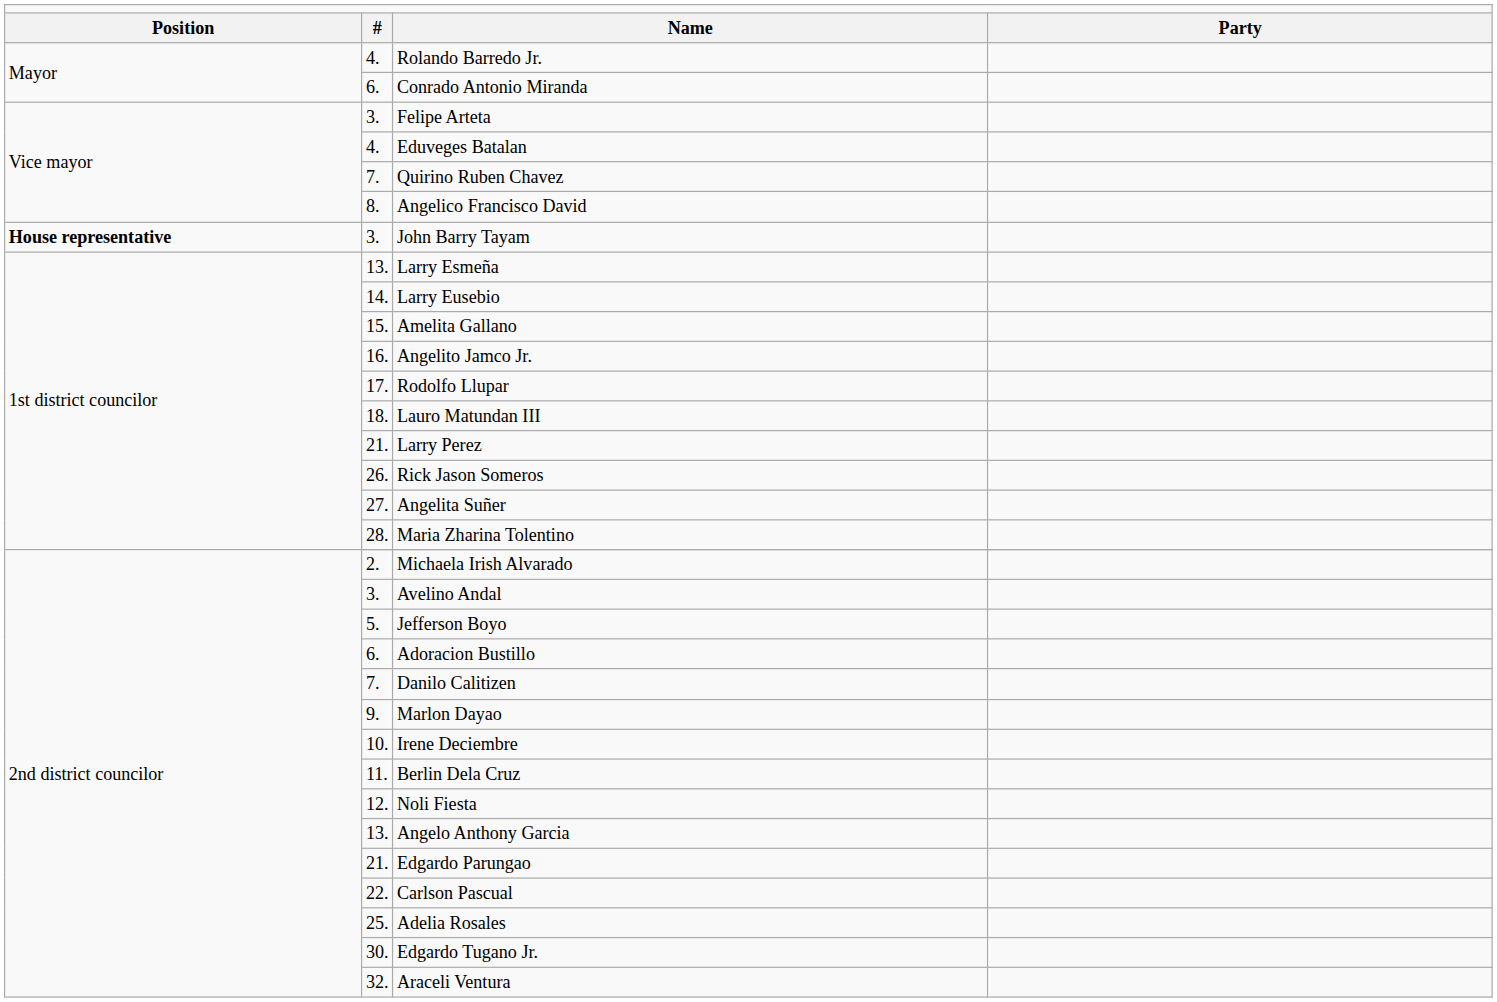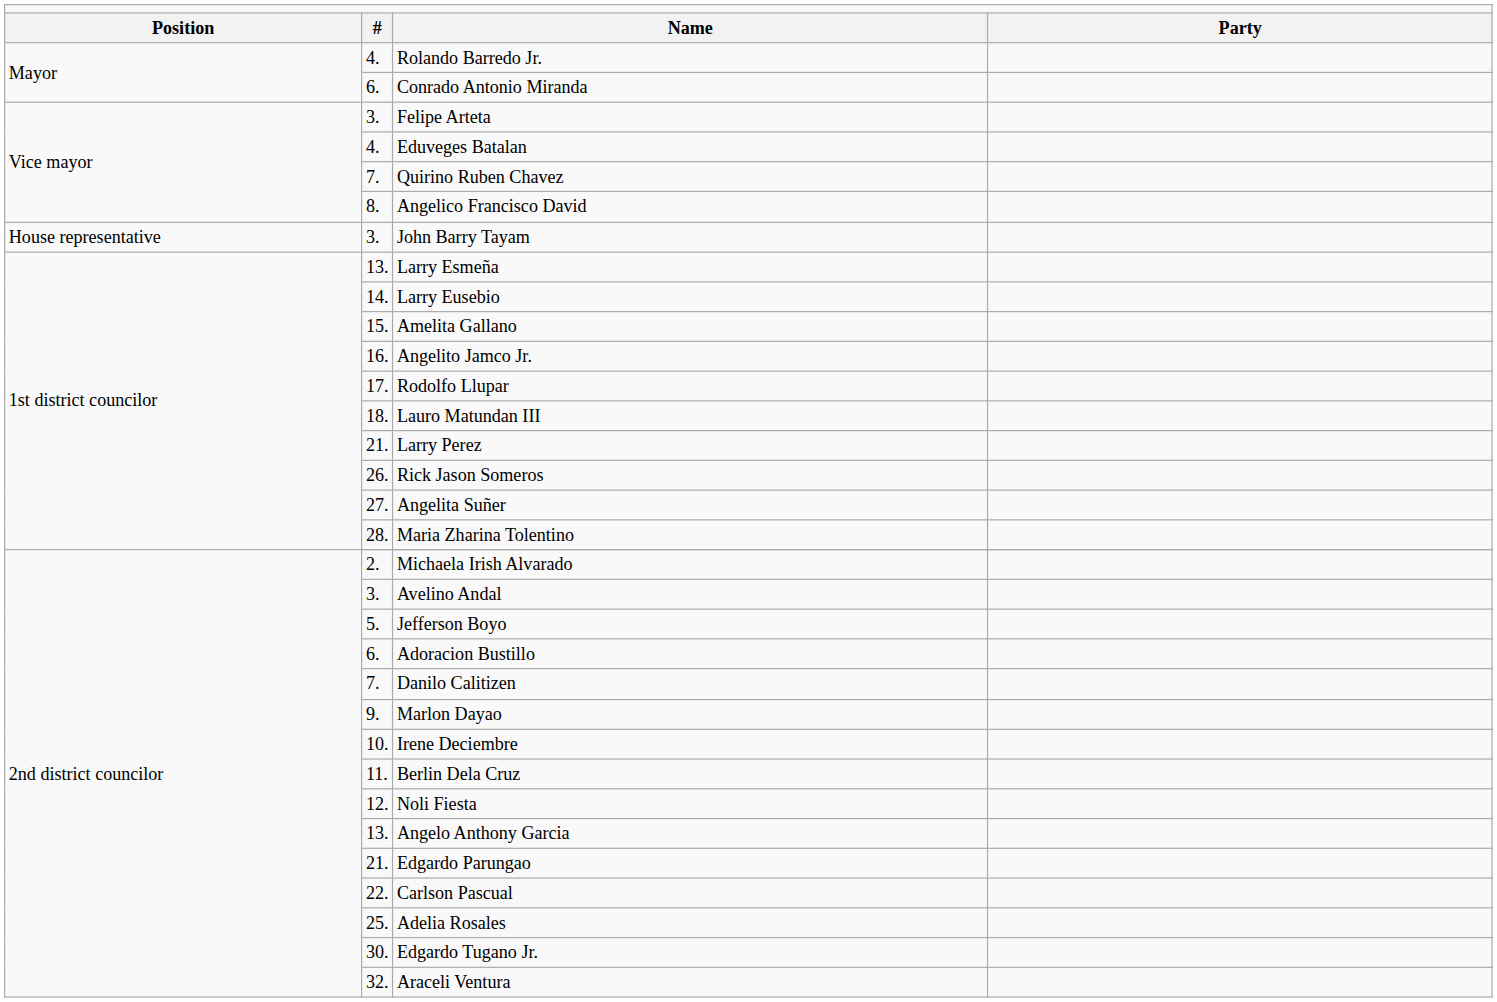(90, 236) bold -> (85, 236) normal
